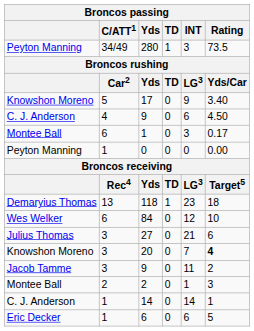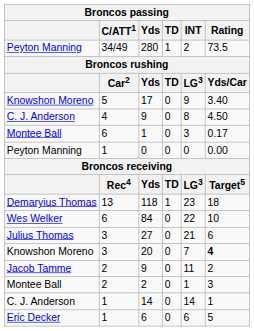(186, 48) 3 -> (186, 48) 2
(186, 117) 6 -> (186, 117) 8
(189, 219) 12 -> (189, 219) 22
(104, 268) 3 -> (104, 268) 2
